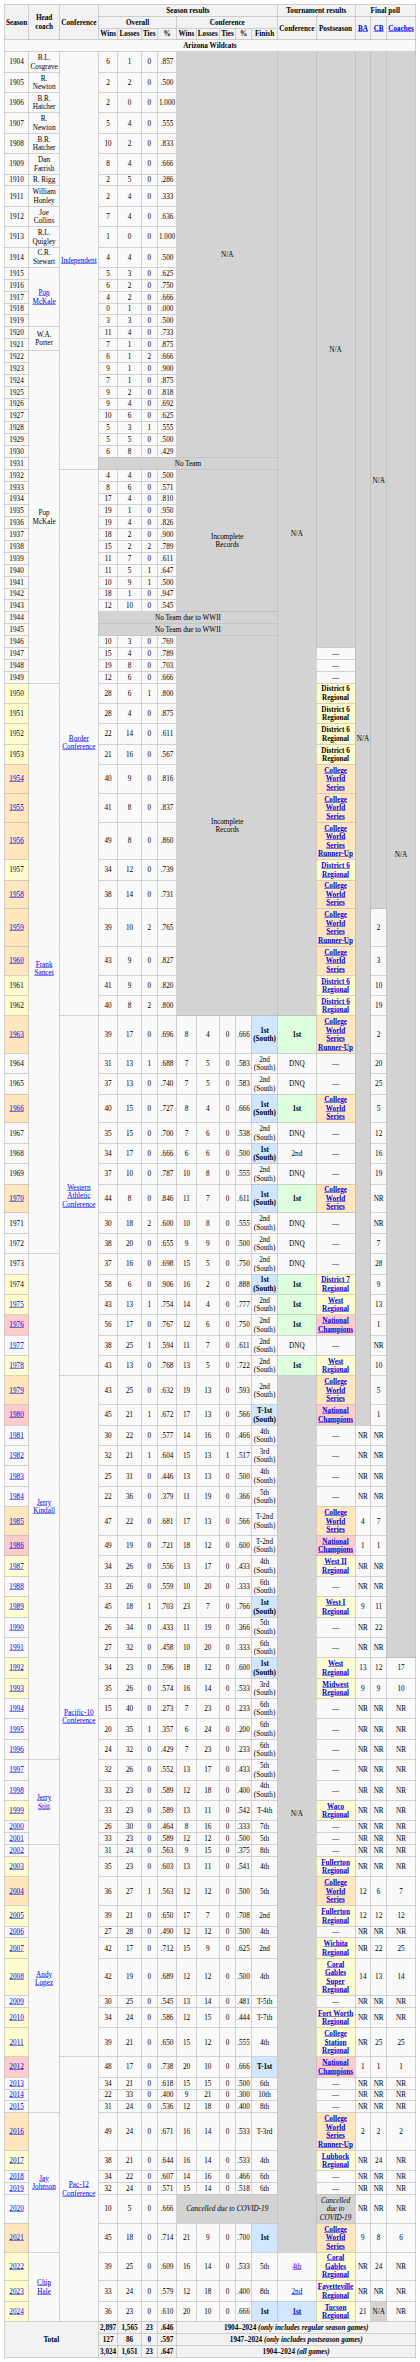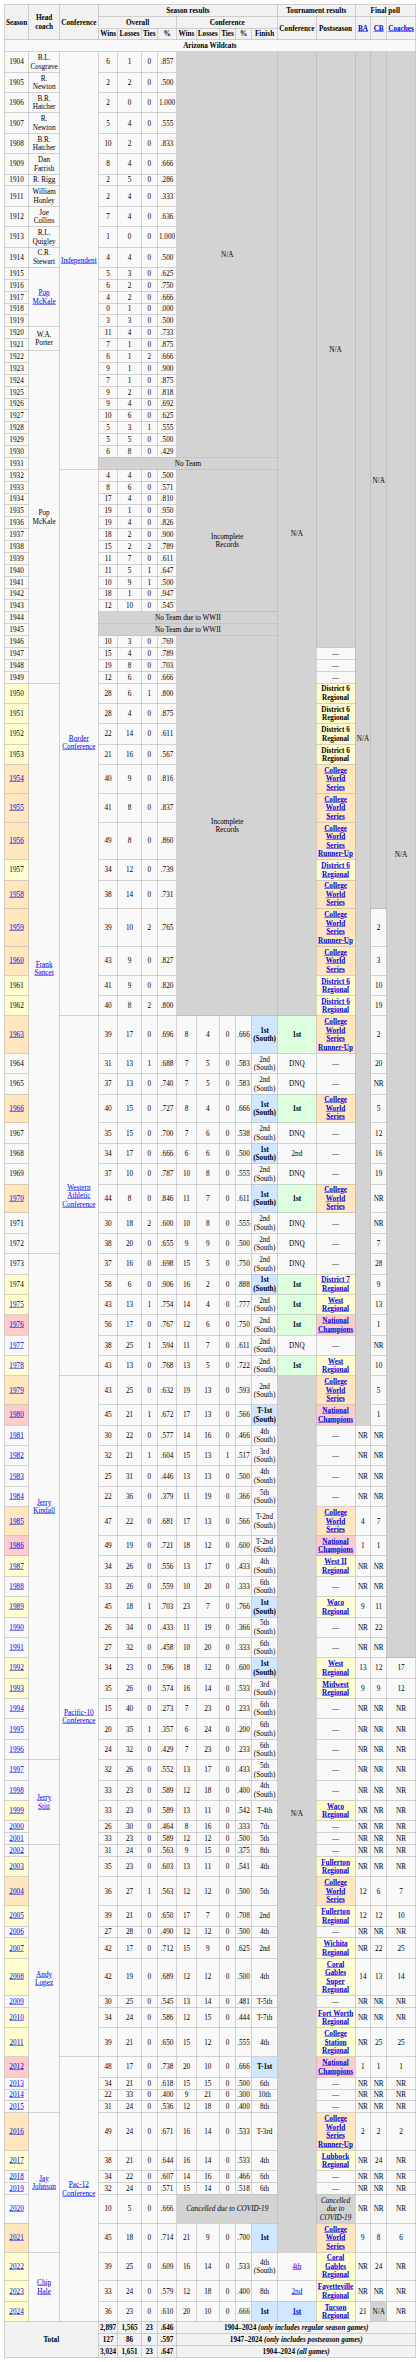(379, 1084) 25 -> (379, 1084) NR
(336, 1607) West I Regional -> (336, 1607) Waco Regional
(401, 1688) 10 -> (401, 1688) 12
(401, 1916) 12 -> (401, 1916) 10
(265, 2267) 5th -> (265, 2267) 4th (South)
